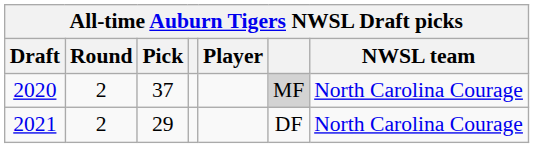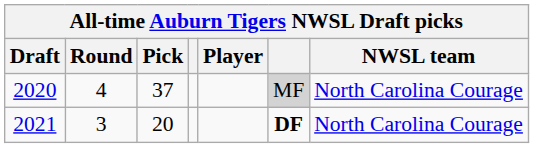(101, 90) 2 -> (101, 90) 4
(101, 124) 2 -> (101, 124) 3
(163, 124) 29 -> (163, 124) 20
(289, 124) normal -> (289, 124) bold
